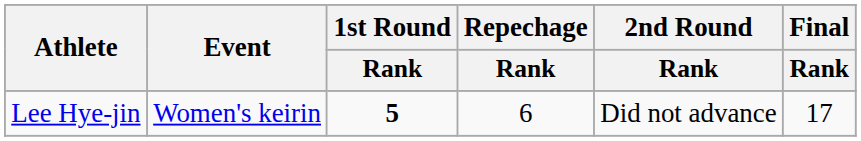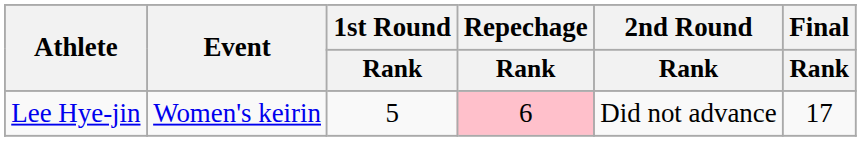(392, 113) bold -> (392, 113) normal
(526, 113) no background -> (526, 113) pink background
